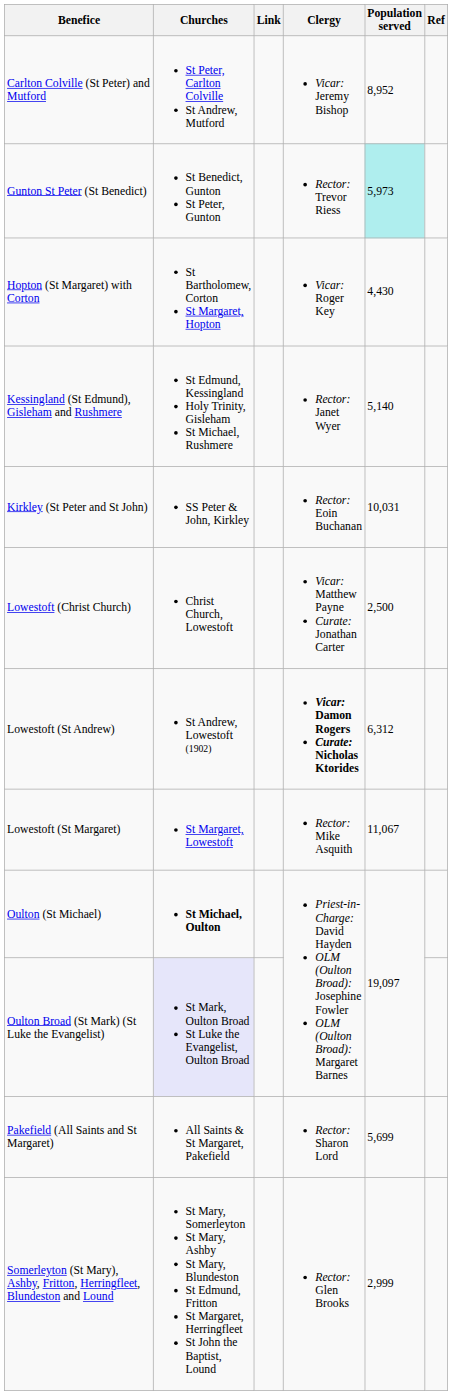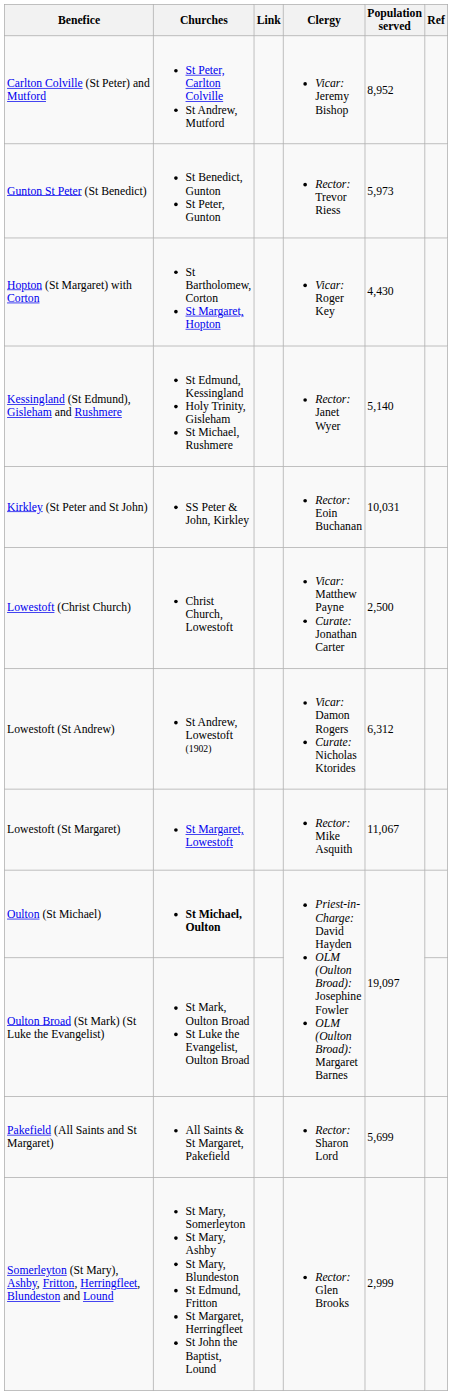(381, 190) paleturquoise background -> (381, 190) no background
(324, 735) bold -> (324, 735) normal
(204, 1034) lavender background -> (204, 1034) no background
